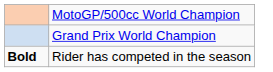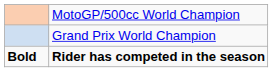(152, 56) normal -> (158, 56) bold
